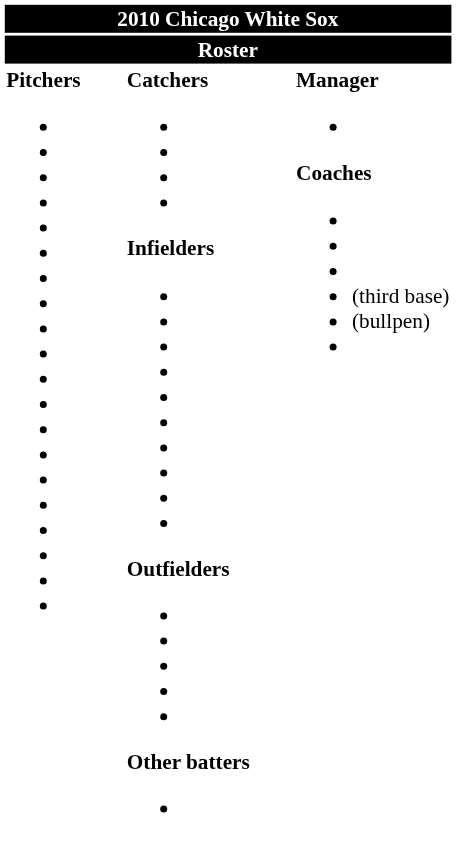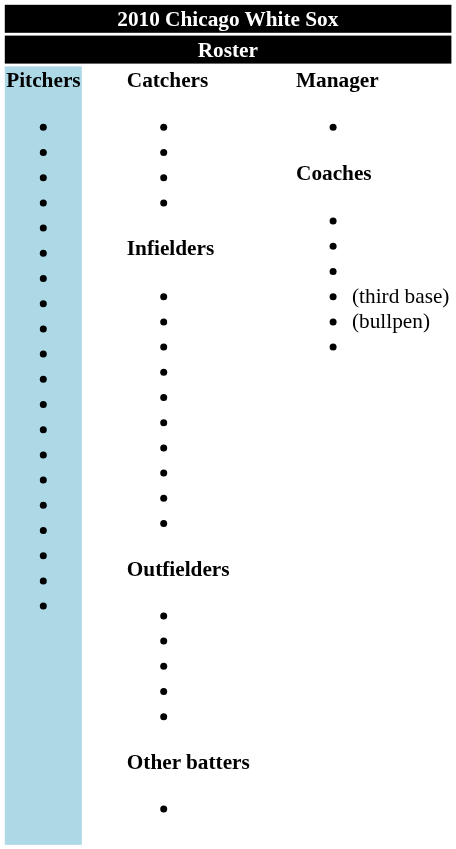(43, 343) no background -> (43, 343) lightblue background
